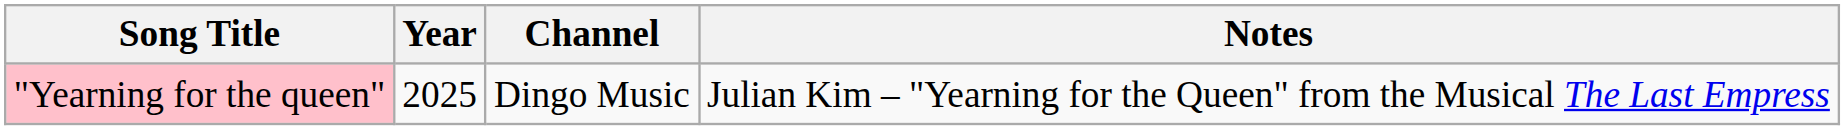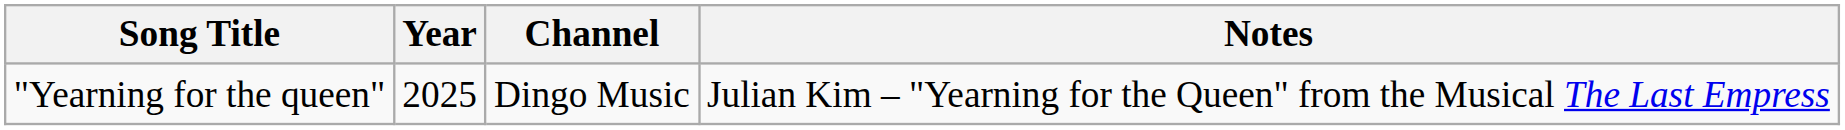(199, 93) pink background -> (199, 93) no background
